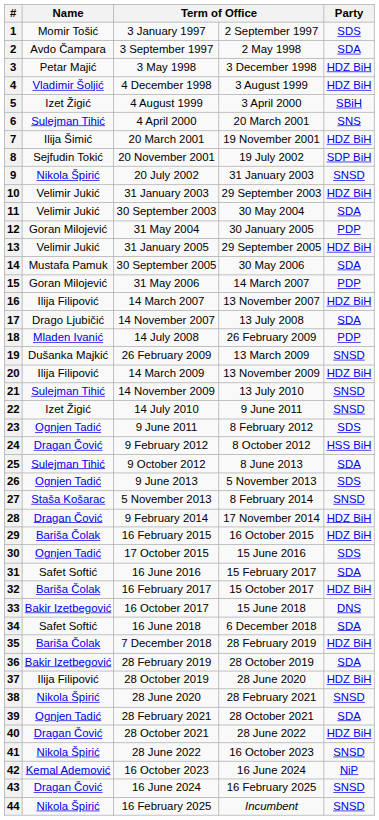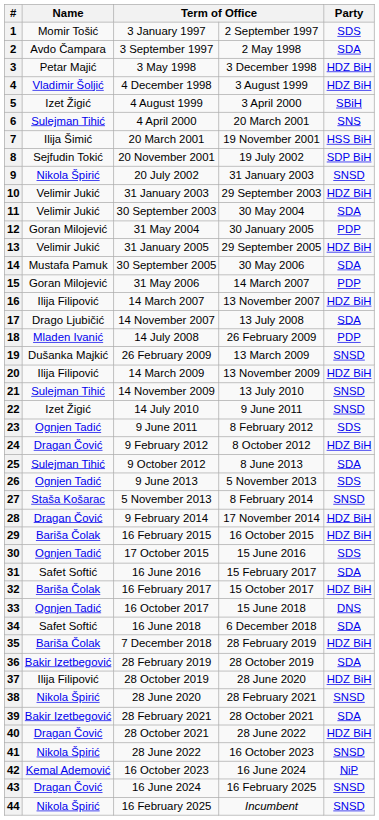(349, 139) HDZ BiH -> (349, 139) HSS BiH
(349, 445) HSS BiH -> (349, 445) HDZ BiH
(68, 608) Bakir Izetbegović -> (68, 608) Ognjen Tadić
(68, 716) Ognjen Tadić -> (68, 716) Bakir Izetbegović
